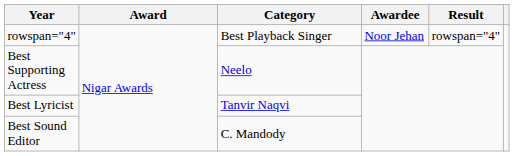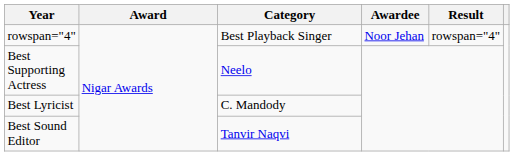(255, 105) Tanvir Naqvi -> (253, 105) C. Mandody
(253, 133) C. Mandody -> (255, 133) Tanvir Naqvi
